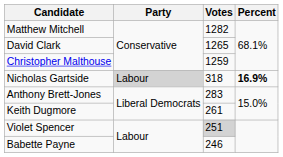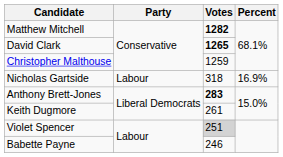(217, 29) normal -> (217, 29) bold
(217, 45) normal -> (217, 45) bold
(132, 78) lightgrey background -> (132, 78) no background
(252, 78) bold -> (252, 78) normal
(214, 95) normal -> (214, 95) bold
